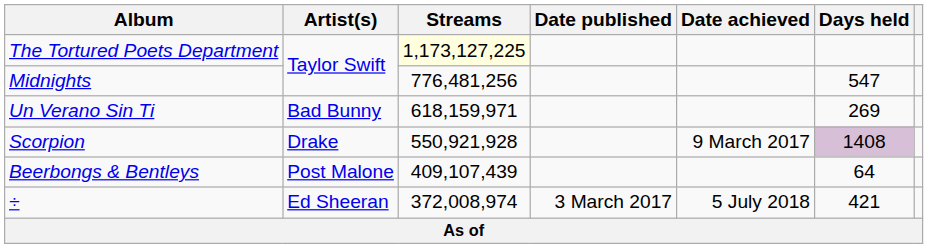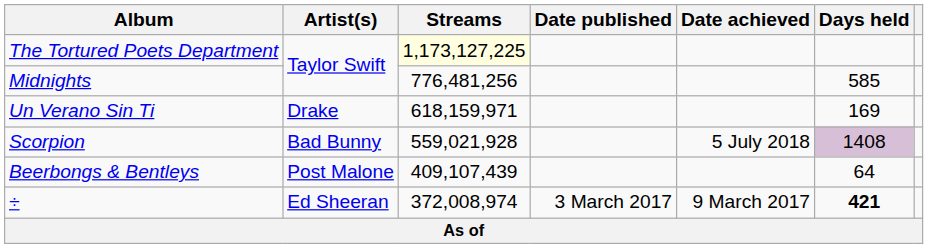(864, 80) 547 -> (864, 80) 585
(334, 111) Bad Bunny -> (313, 111) Drake
(864, 111) 269 -> (864, 111) 169
(313, 141) Drake -> (334, 141) Bad Bunny
(464, 141) 550,921,928 -> (464, 141) 559,021,928
(751, 141) 9 March 2017 -> (761, 141) 5 July 2018
(761, 202) 5 July 2018 -> (751, 202) 9 March 2017
(864, 202) normal -> (864, 202) bold
